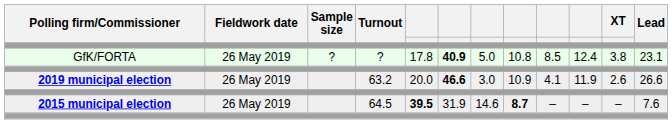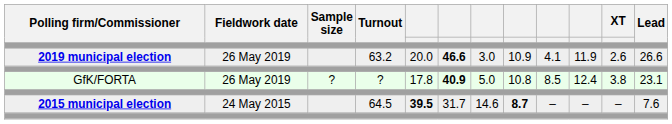rows swapped: (105, 80) <-> (105, 57)
(256, 104) 26 May 2019 -> (256, 104) 24 May 2015
(454, 104) 31.9 -> (454, 104) 31.7
